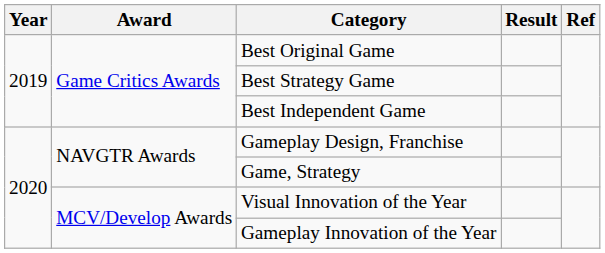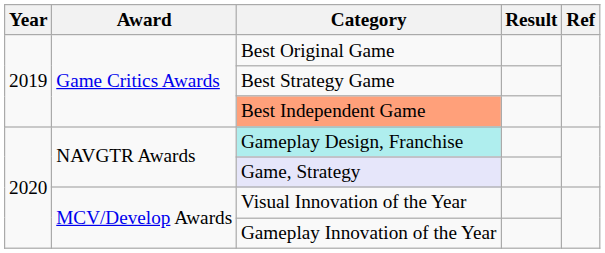(333, 111) no background -> (333, 111) lightsalmon background
(352, 141) no background -> (352, 141) paleturquoise background
(301, 171) no background -> (301, 171) lavender background
